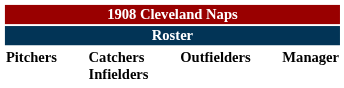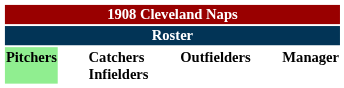(31, 56) no background -> (31, 56) lightgreen background
